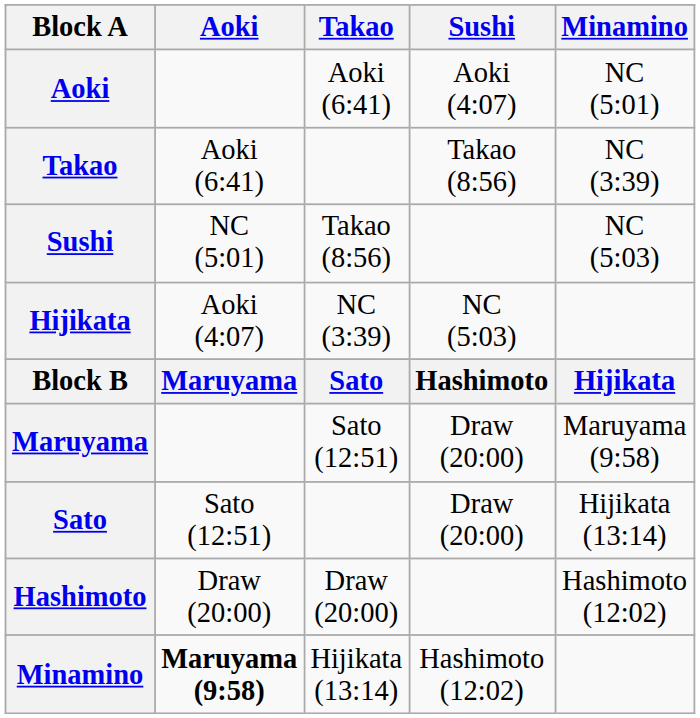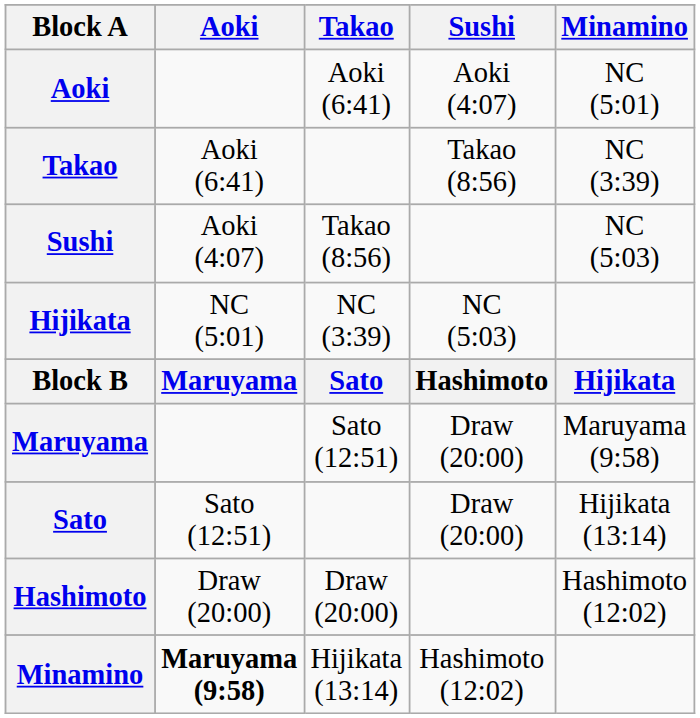(229, 242) NC (5:01) -> (229, 242) Aoki (4:07)
(229, 319) Aoki (4:07) -> (229, 319) NC (5:01)
